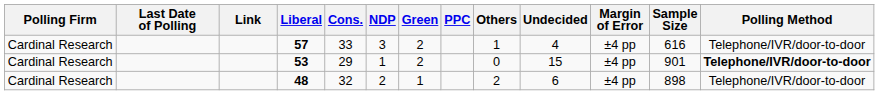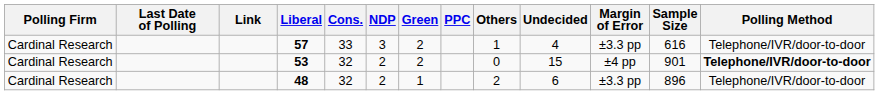(620, 45) ±4 pp -> (620, 45) ±3.3 pp
(345, 63) 29 -> (345, 63) 32
(382, 63) 1 -> (382, 63) 2
(620, 81) ±4 pp -> (620, 81) ±3.3 pp
(675, 81) 898 -> (675, 81) 896
